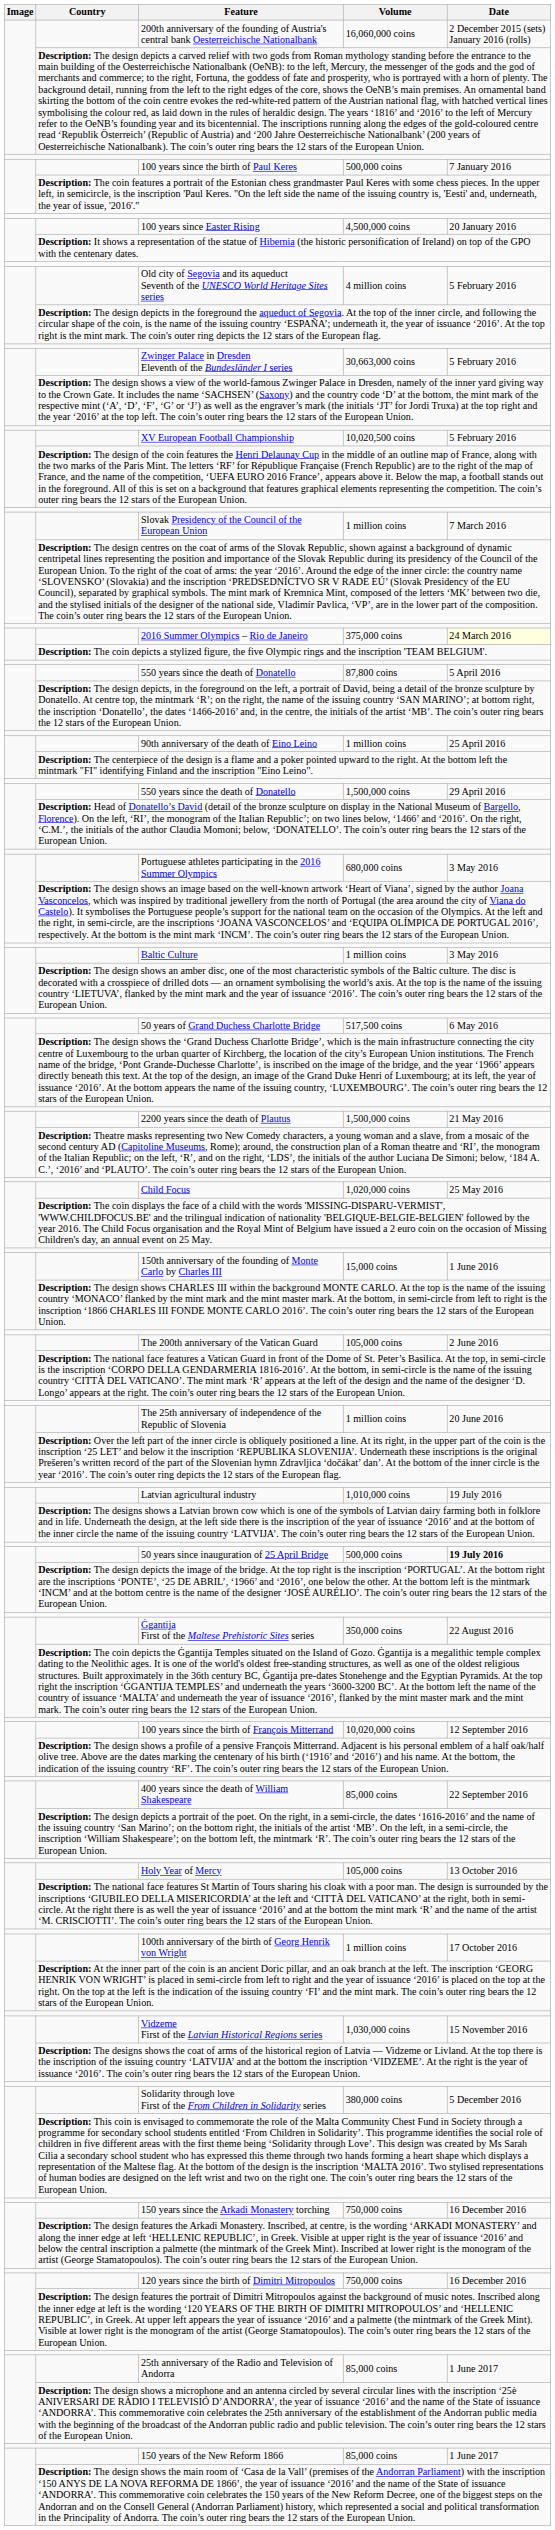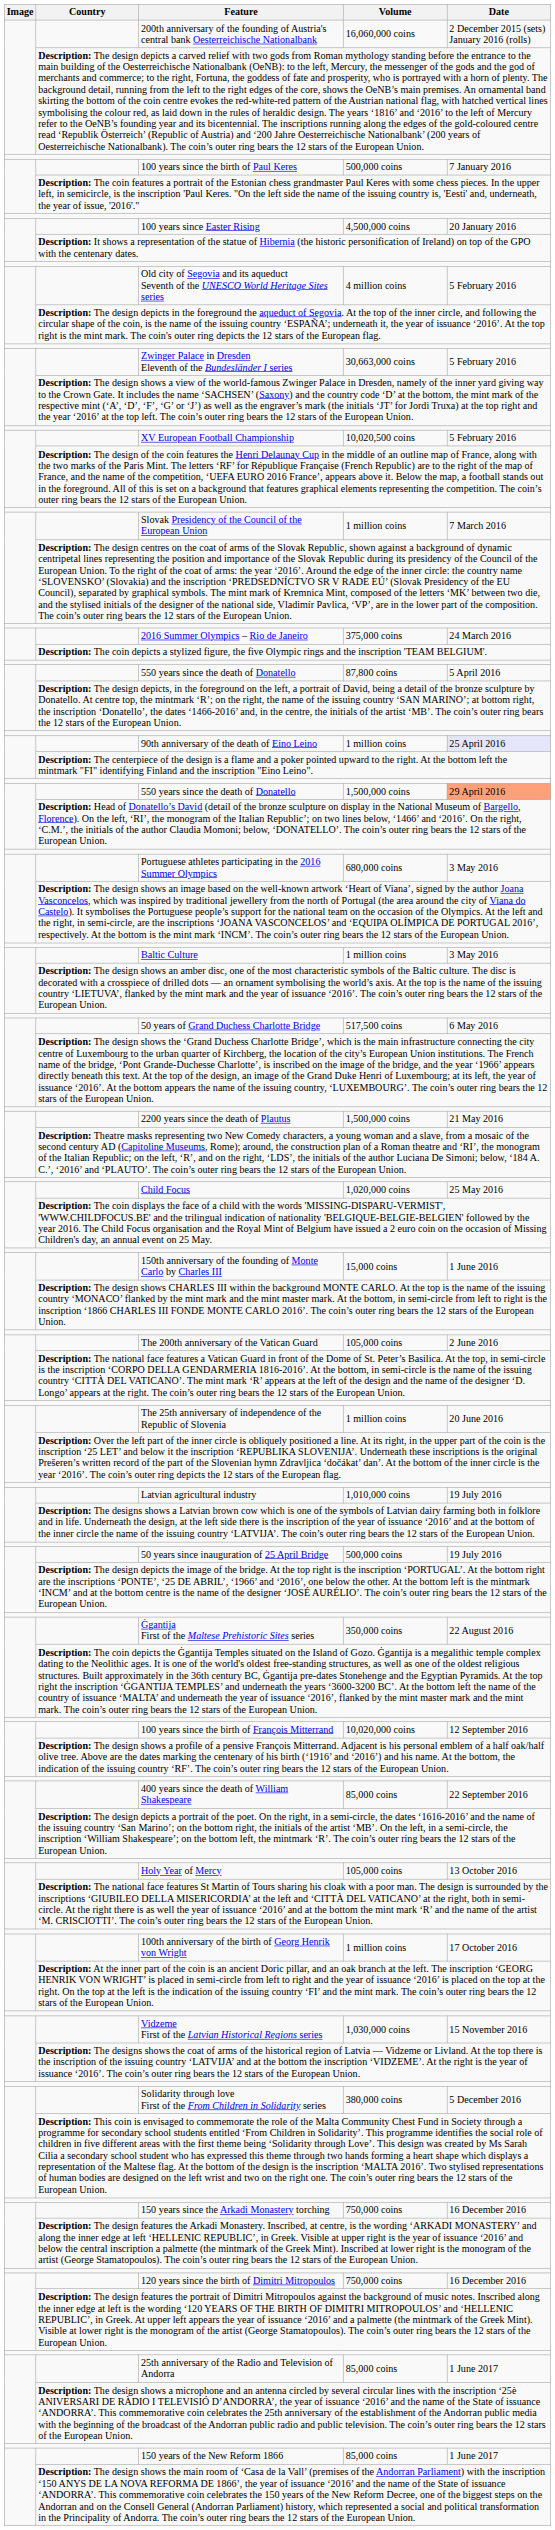(480, 636) lightyellow background -> (480, 636) no background
(477, 743) no background -> (477, 743) lavender background
(477, 791) no background -> (477, 791) lightsalmon background
(476, 1554) bold -> (475, 1554) normal
